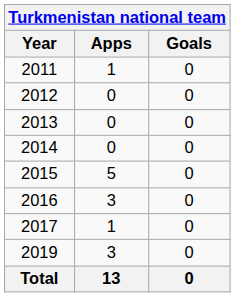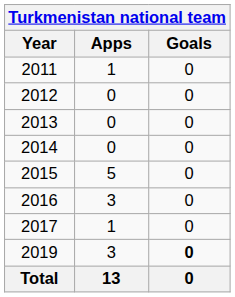(189, 252) normal -> (189, 252) bold
